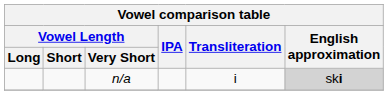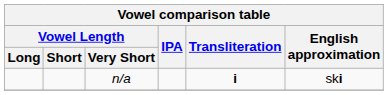(235, 79) normal -> (235, 79) bold
(334, 79) lightgrey background -> (334, 79) no background
